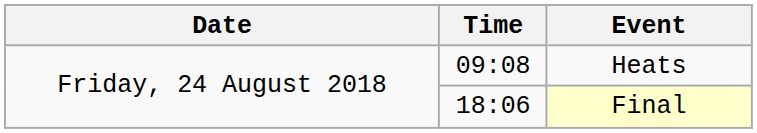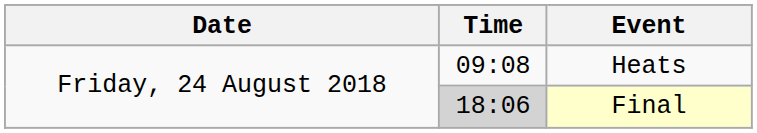(493, 107) no background -> (493, 107) lightgrey background
